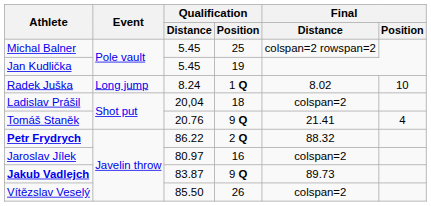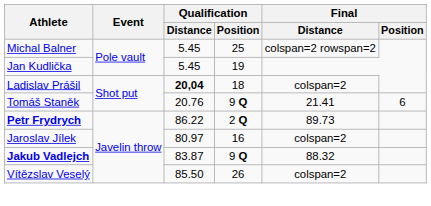- row: (40, 85)
(189, 103) normal -> (189, 85) bold
(402, 121) 4 -> (402, 103) 6
(320, 139) 88.32 -> (320, 121) 89.73
(320, 175) 89.73 -> (320, 157) 88.32
